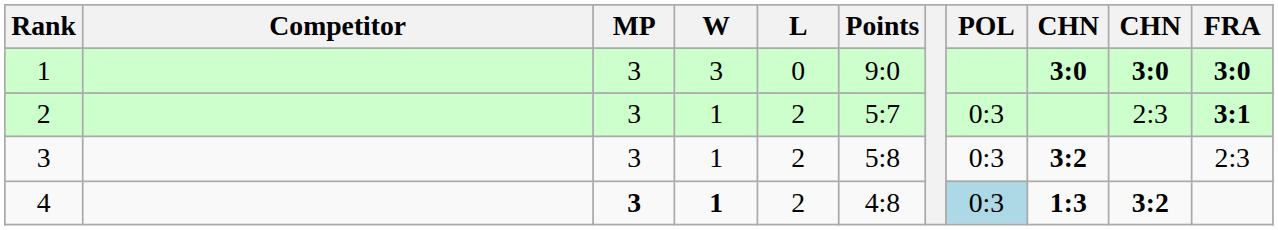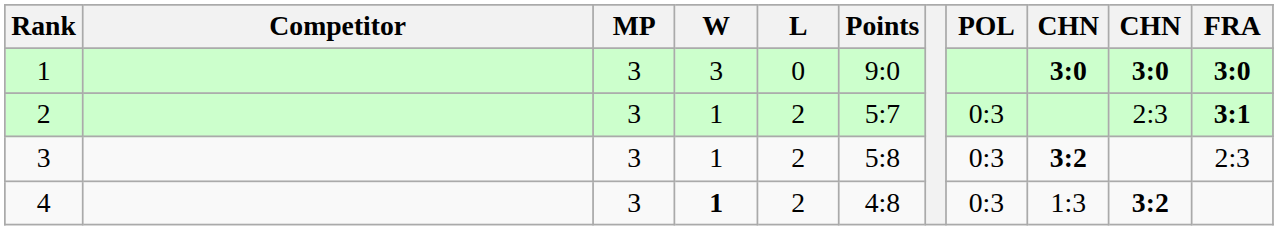(634, 202) bold -> (634, 202) normal
(986, 202) lightblue background -> (986, 202) no background
(1068, 202) bold -> (1068, 202) normal
